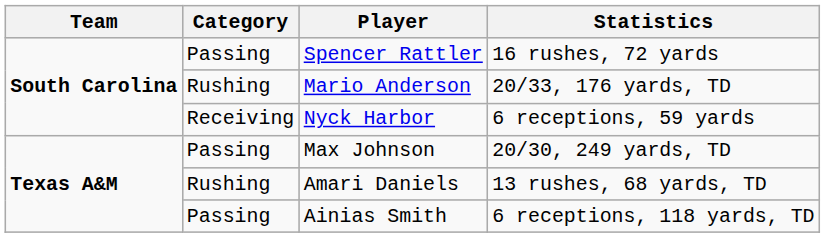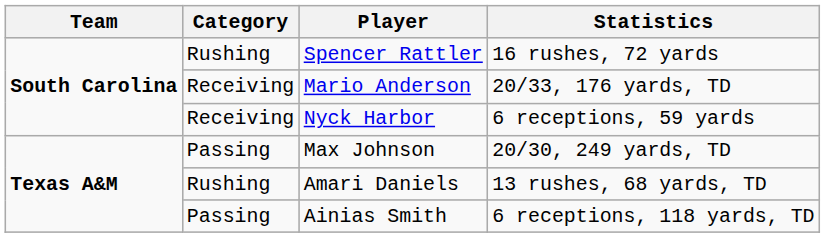(229, 54) Passing -> (229, 54) Rushing
(229, 87) Rushing -> (241, 87) Receiving
